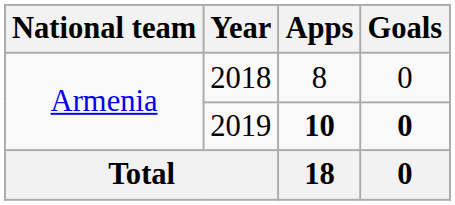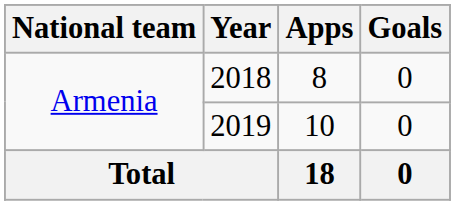(319, 125) bold -> (319, 125) normal
(405, 125) bold -> (405, 125) normal
